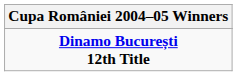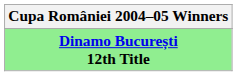(118, 49) no background -> (118, 49) lightgreen background
